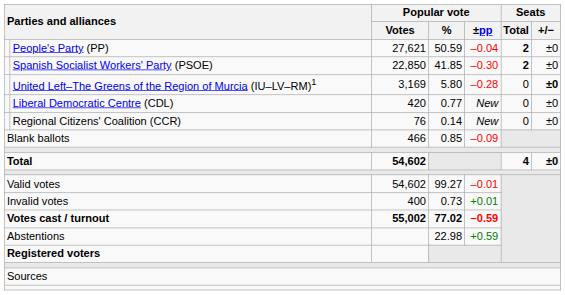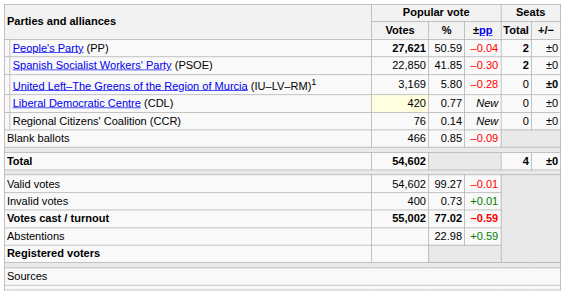(409, 48) normal -> (409, 48) bold
(417, 103) no background -> (417, 103) lightyellow background
